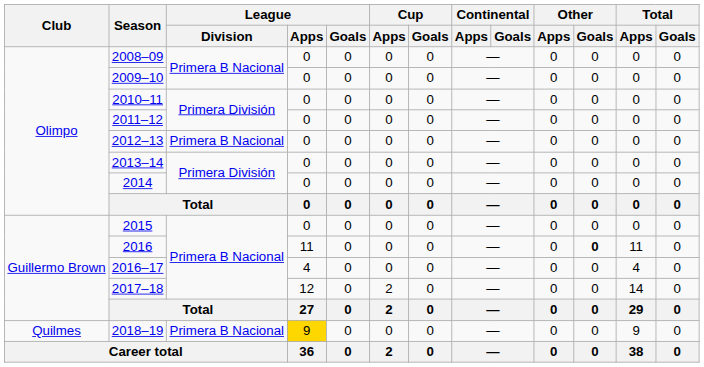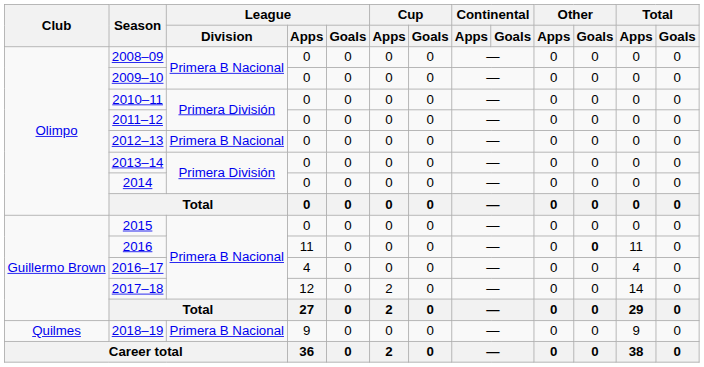(307, 330) gold background -> (307, 330) no background
